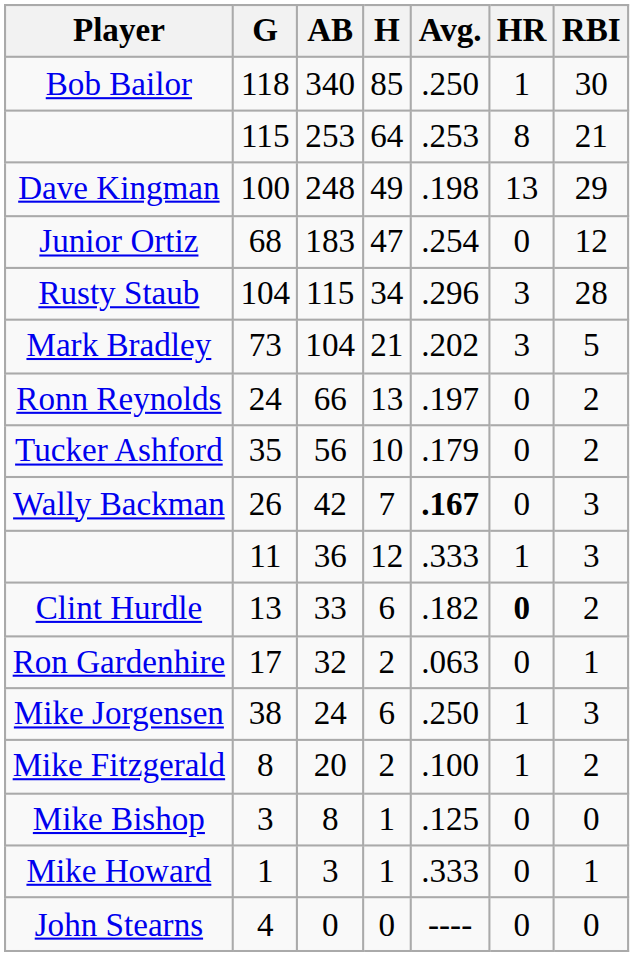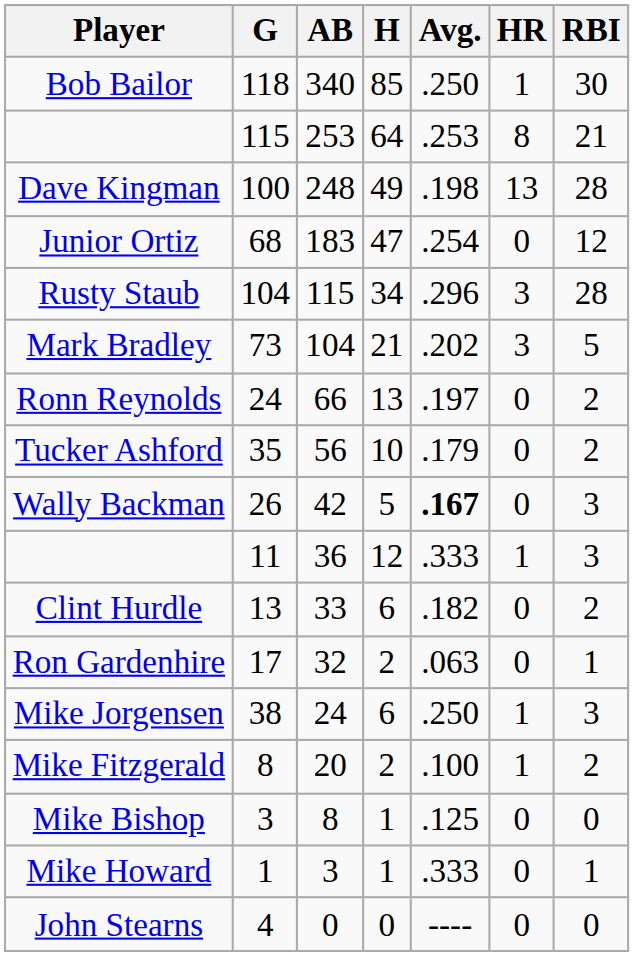(591, 188) 29 -> (591, 188) 28
(387, 503) 7 -> (387, 503) 5
(522, 608) bold -> (522, 608) normal
